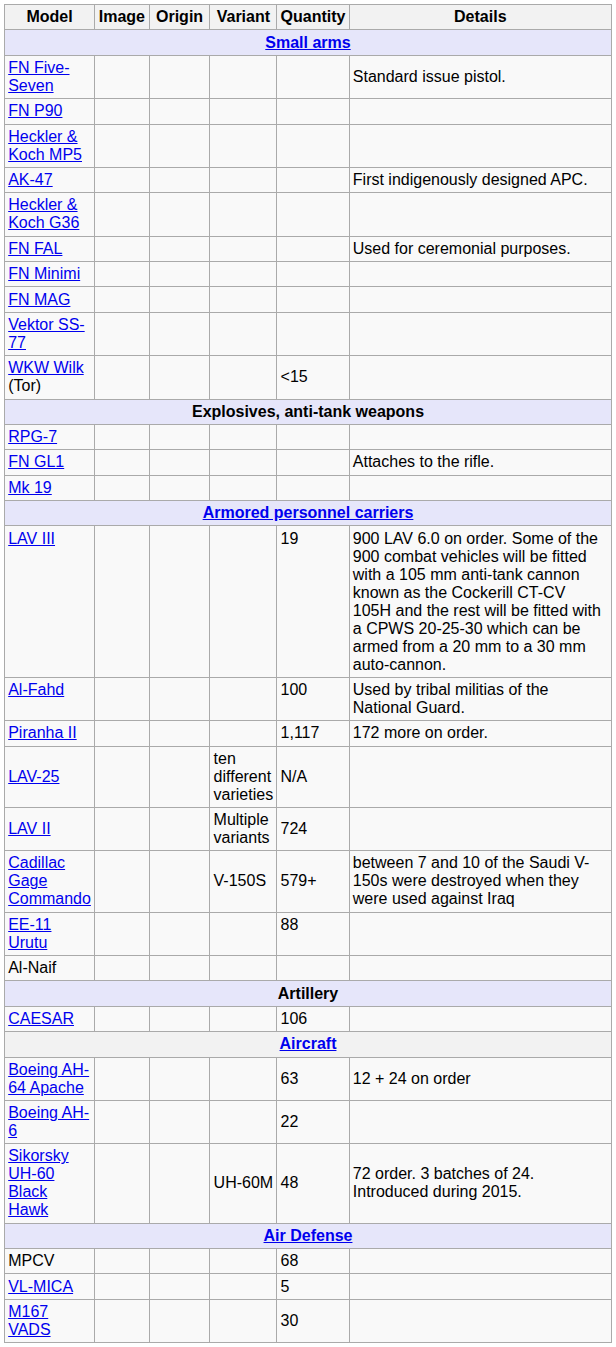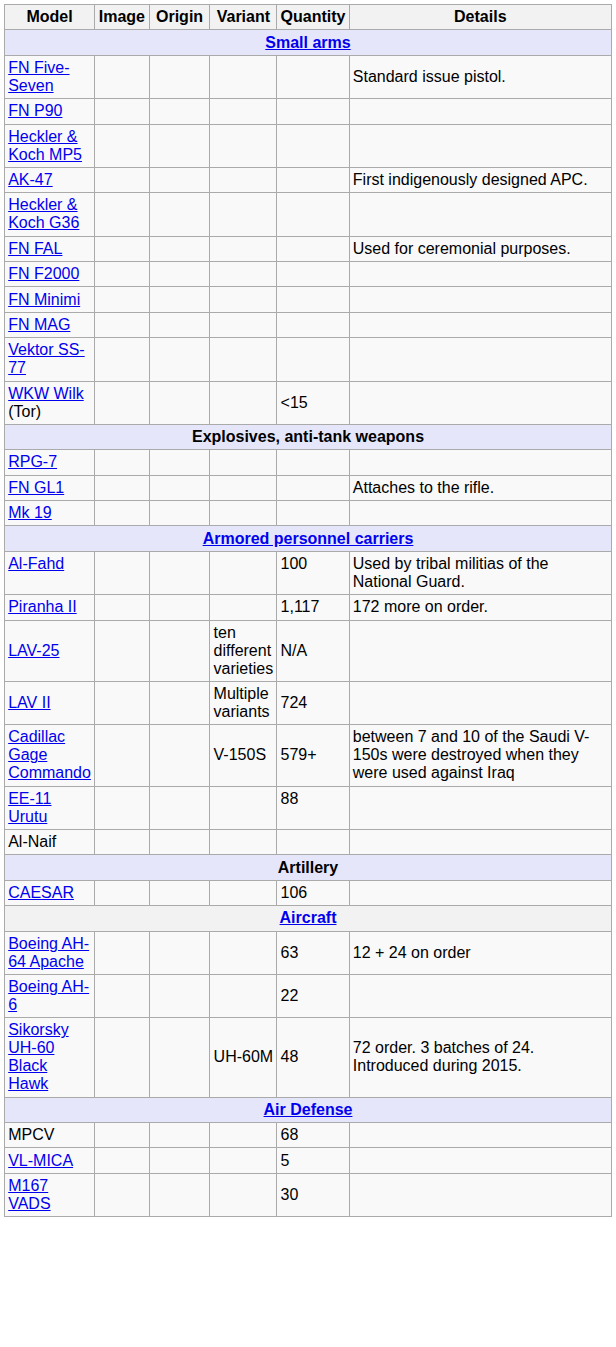+ row: (44, 274)
- row: (32, 538)
